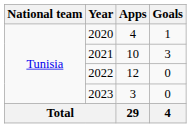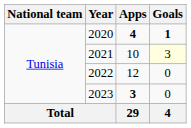(133, 34) normal -> (133, 34) bold
(168, 34) normal -> (168, 34) bold
(168, 53) no background -> (168, 53) lightyellow background
(133, 93) normal -> (133, 93) bold
